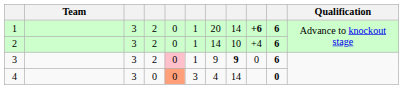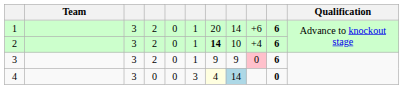(256, 28) bold -> (256, 28) normal
(216, 44) normal -> (216, 44) bold
(175, 60) pink background -> (175, 60) no background
(236, 60) bold -> (236, 60) normal
(256, 60) no background -> (256, 60) pink background
(175, 76) lightsalmon background -> (175, 76) no background
(216, 76) no background -> (216, 76) lightyellow background
(236, 76) no background -> (236, 76) lightblue background
